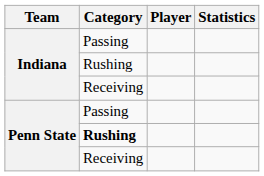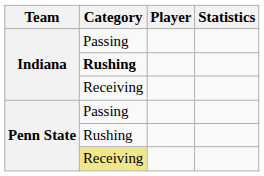(108, 64) normal -> (109, 64) bold
(109, 135) bold -> (108, 135) normal
(113, 158) no background -> (113, 158) khaki background
